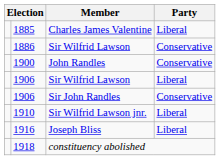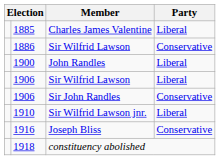(184, 63) Conservative -> (172, 63) Liberal
(172, 130) Liberal -> (184, 130) Conservative
